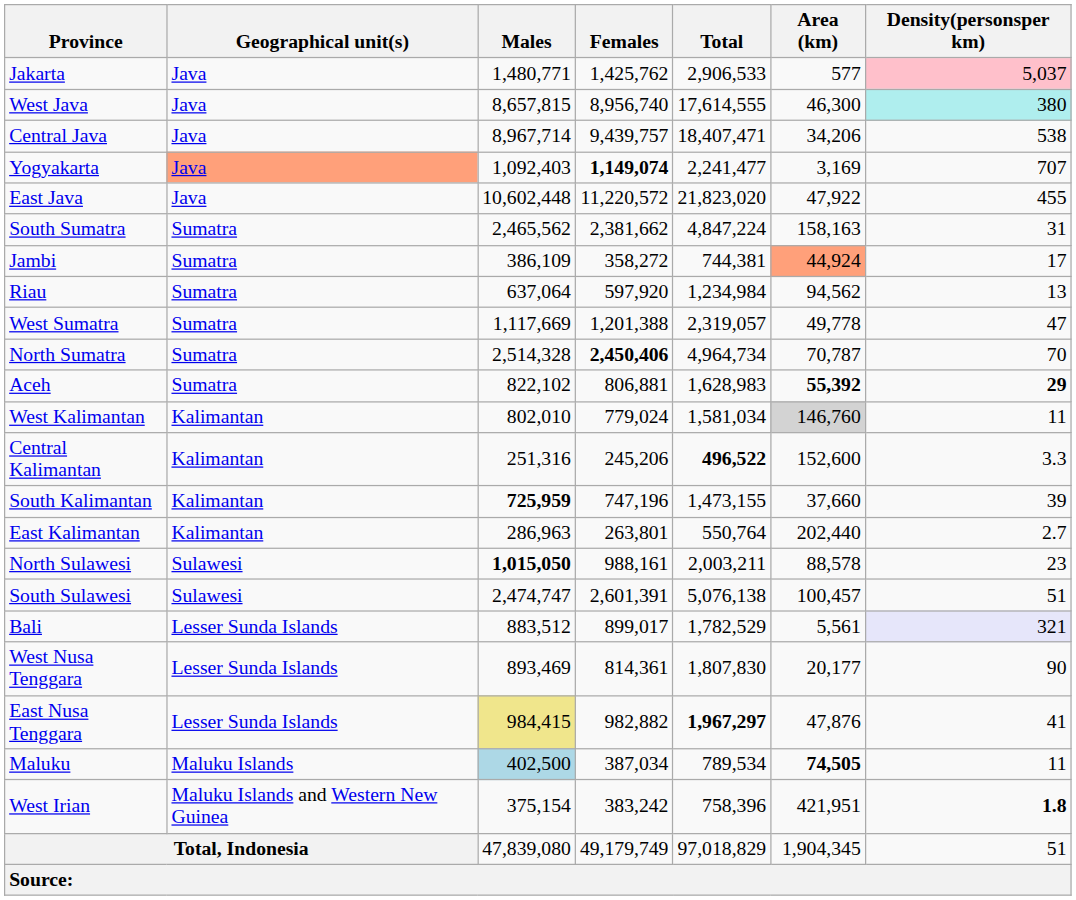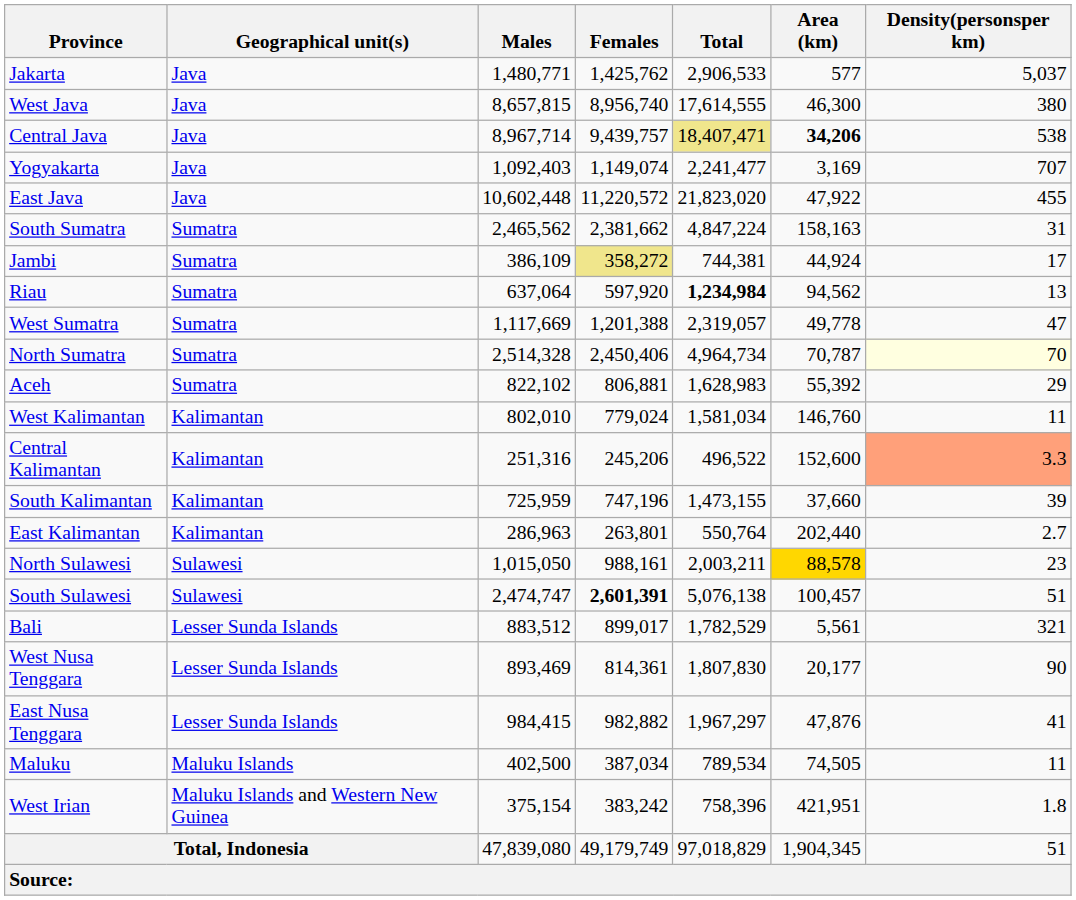(1044, 73) pink background -> (1044, 73) no background
(1052, 104) paleturquoise background -> (1052, 104) no background
(722, 135) no background -> (722, 135) khaki background
(834, 135) normal -> (834, 135) bold
(189, 167) lightsalmon background -> (189, 167) no background
(629, 167) bold -> (629, 167) normal
(636, 260) no background -> (636, 260) khaki background
(834, 260) lightsalmon background -> (834, 260) no background
(727, 291) normal -> (727, 291) bold
(629, 354) bold -> (629, 354) normal
(1057, 354) no background -> (1057, 354) lightyellow background
(834, 385) bold -> (834, 385) normal
(1057, 385) bold -> (1057, 385) normal
(829, 416) lightgrey background -> (829, 416) no background
(734, 459) bold -> (734, 459) normal
(1054, 459) no background -> (1054, 459) lightsalmon background
(539, 501) bold -> (539, 501) normal
(531, 563) bold -> (531, 563) normal
(834, 563) no background -> (834, 563) gold background
(629, 594) normal -> (629, 594) bold
(1052, 626) lavender background -> (1052, 626) no background
(539, 721) khaki background -> (539, 721) no background
(727, 721) bold -> (727, 721) normal
(539, 764) lightblue background -> (539, 764) no background
(834, 764) bold -> (834, 764) normal
(1054, 806) bold -> (1054, 806) normal
